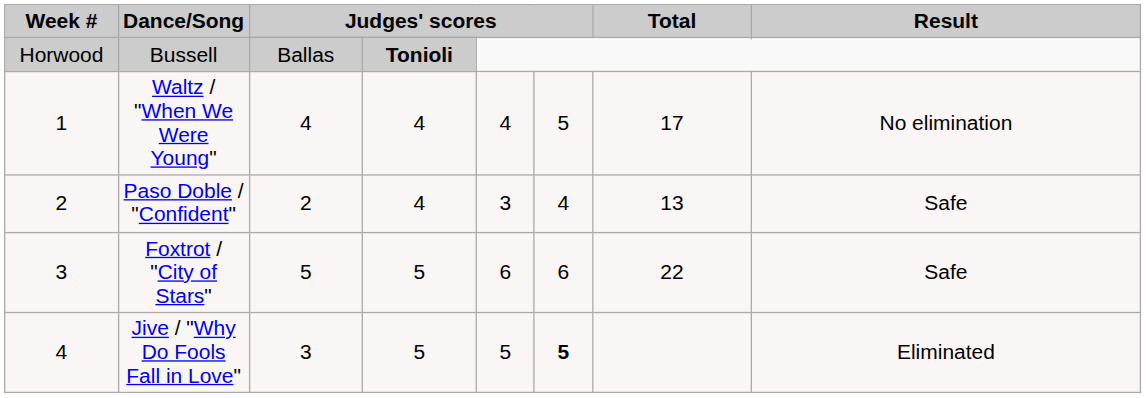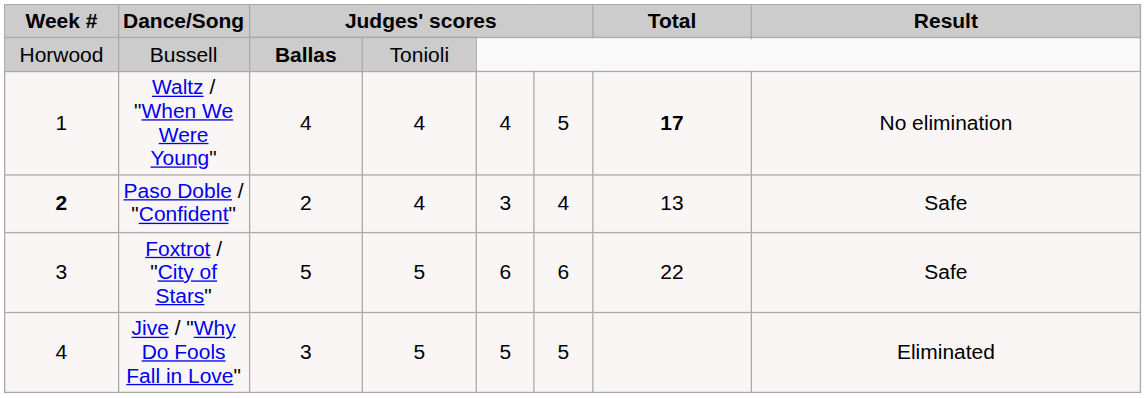(306, 54) normal -> (306, 54) bold
(419, 54) bold -> (419, 54) normal
(672, 122) normal -> (672, 122) bold
(61, 203) normal -> (61, 203) bold
(563, 352) bold -> (563, 352) normal
